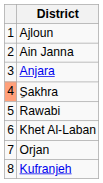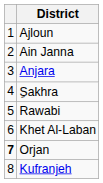(11, 91) lightsalmon background -> (11, 91) no background
(11, 149) normal -> (11, 149) bold
